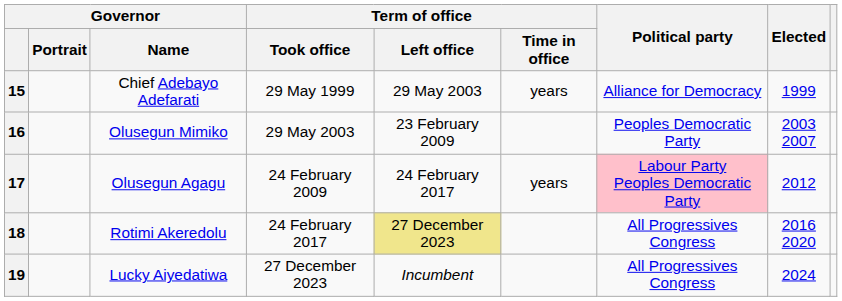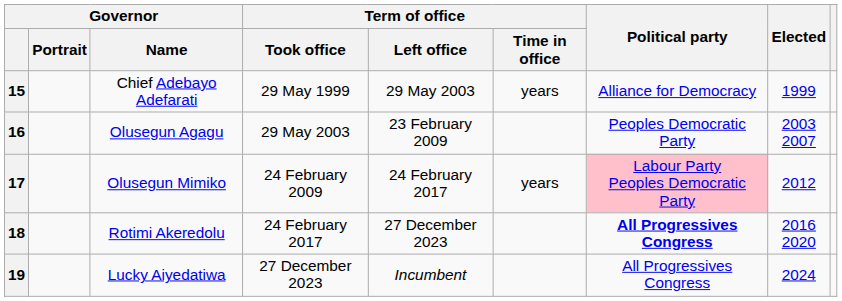(168, 132) Olusegun Mimiko -> (167, 132) Olusegun Agagu
(168, 183) Olusegun Agagu -> (167, 183) Olusegun Mimiko
(437, 233) khaki background -> (430, 233) no background
(682, 233) normal -> (677, 233) bold
